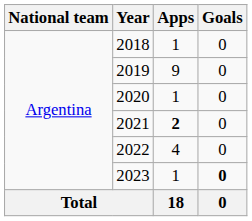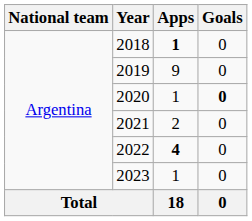(176, 44) normal -> (176, 44) bold
(222, 96) normal -> (222, 96) bold
(176, 123) bold -> (176, 123) normal
(176, 149) normal -> (176, 149) bold
(222, 176) bold -> (222, 176) normal
